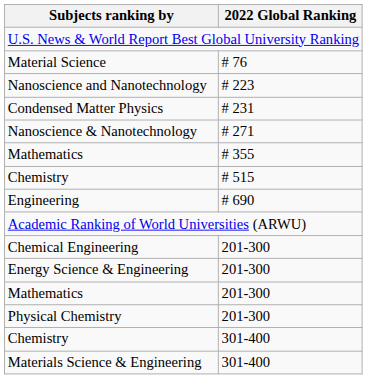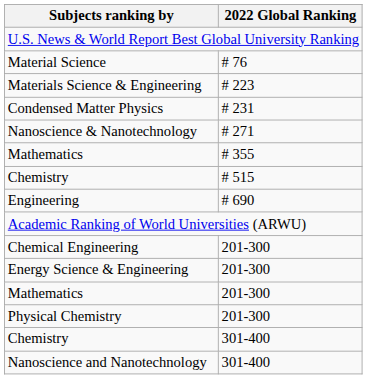(107, 85) Nanoscience and Nanotechnology -> (105, 85) Materials Science & Engineering
(105, 362) Materials Science & Engineering -> (107, 362) Nanoscience and Nanotechnology
